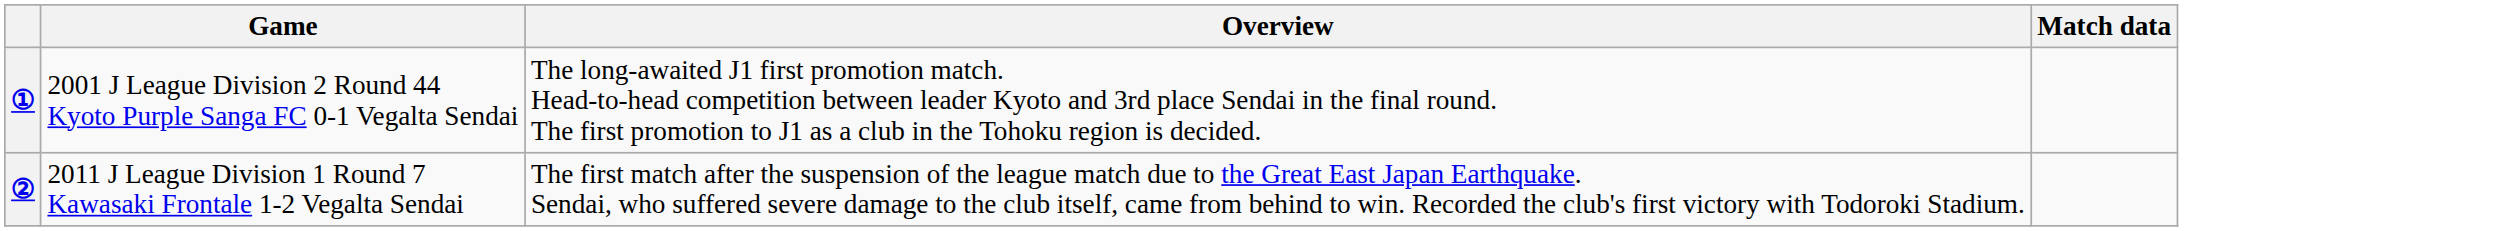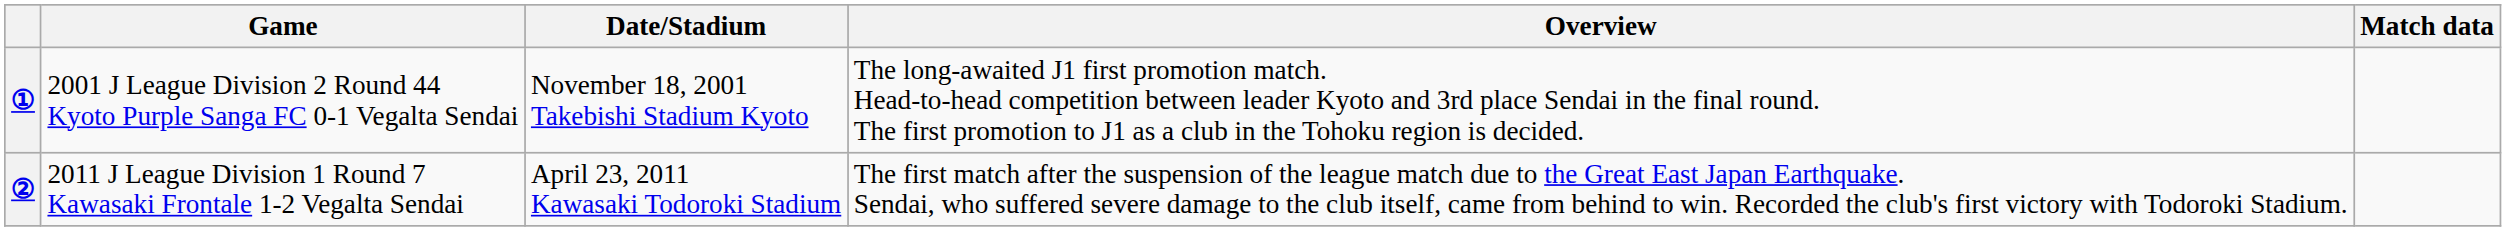+ column: (686, 26)
